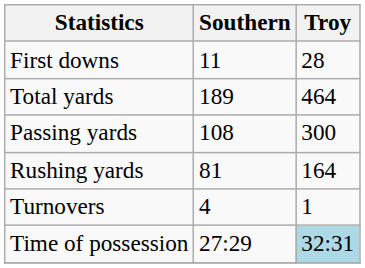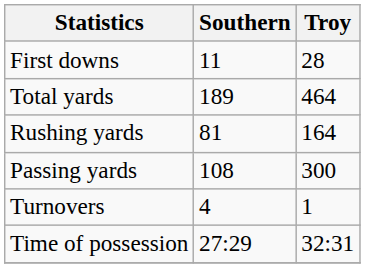rows swapped: (77, 170) <-> (74, 133)
(328, 243) lightblue background -> (328, 243) no background
